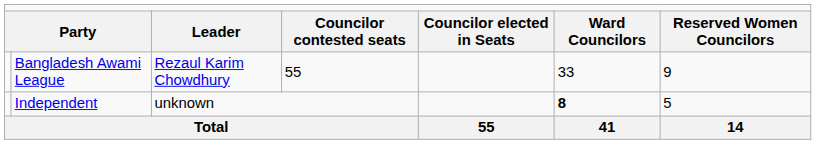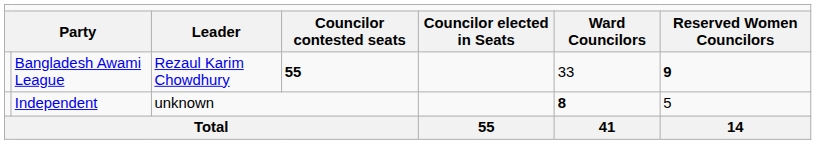(293, 71) normal -> (293, 71) bold
(667, 71) normal -> (667, 71) bold
